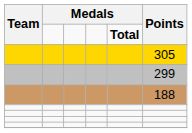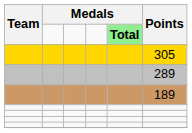(125, 34) no background -> (125, 34) lightgreen background
(164, 74) 299 -> (164, 74) 289
(164, 94) 188 -> (164, 94) 189
